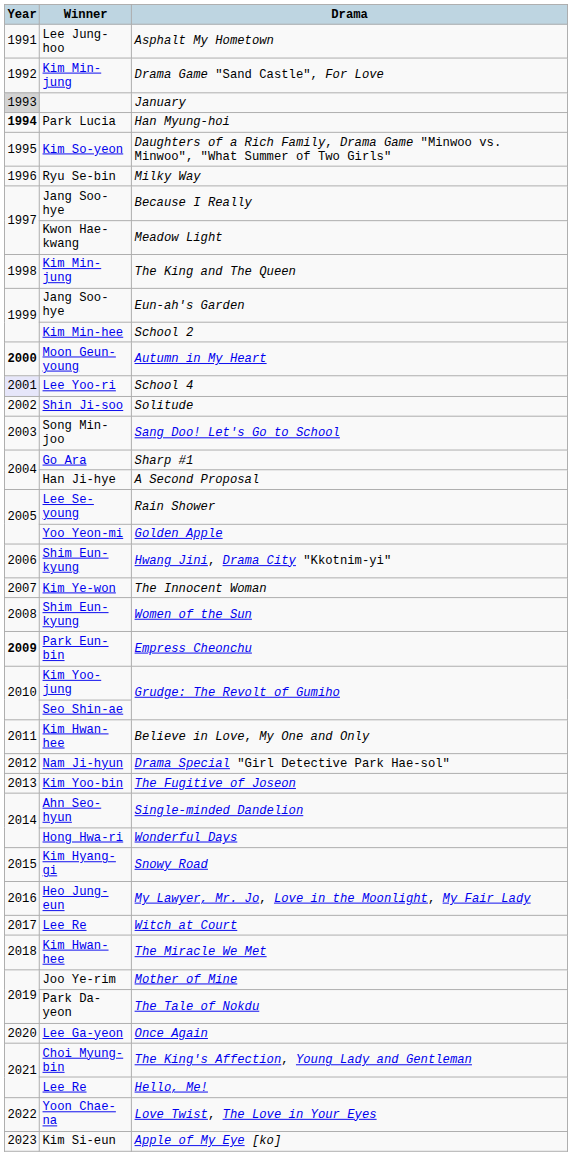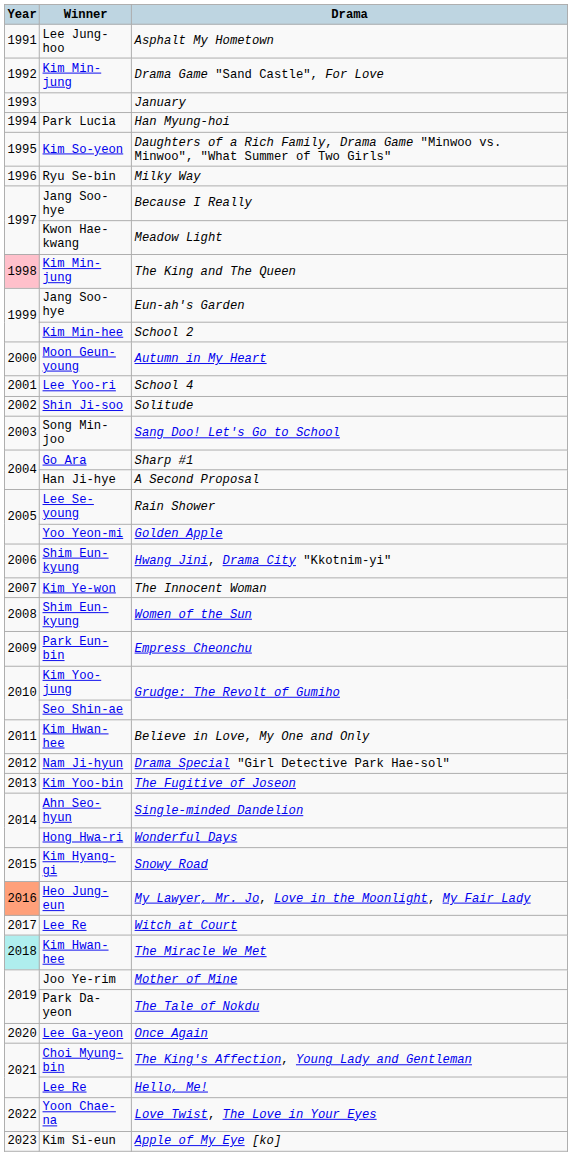(22, 102) lightgrey background -> (22, 102) no background
(22, 122) bold -> (22, 122) normal
(22, 271) no background -> (22, 271) pink background
(22, 359) bold -> (22, 359) normal
(22, 386) lavender background -> (22, 386) no background
(22, 649) bold -> (22, 649) normal
(22, 898) no background -> (22, 898) lightsalmon background
(22, 952) no background -> (22, 952) paleturquoise background
